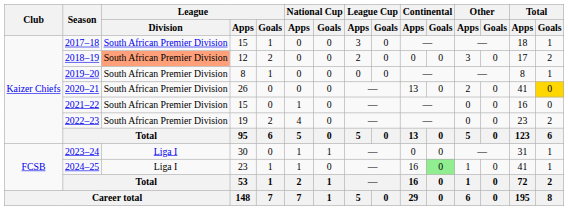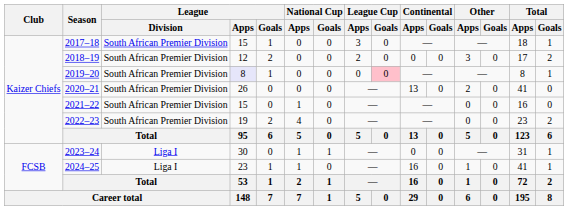(166, 58) lightsalmon background -> (166, 58) no background
(243, 74) no background -> (243, 74) lavender background
(386, 74) no background -> (386, 74) pink background
(550, 89) gold background -> (550, 89) no background
(441, 167) lightgreen background -> (441, 167) no background
